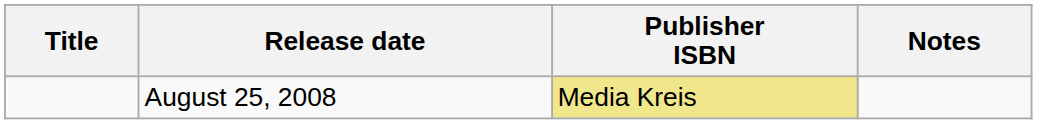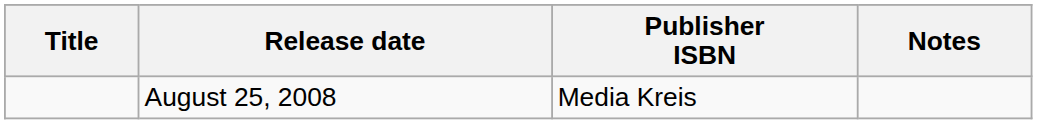(627, 97) khaki background -> (627, 97) no background
